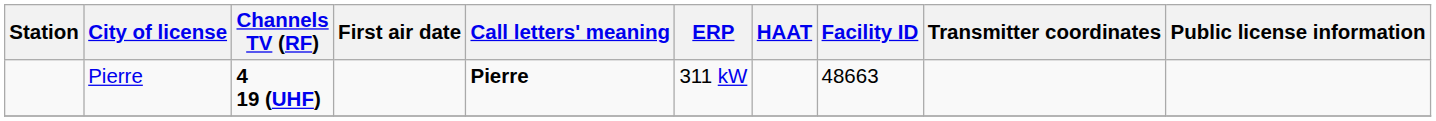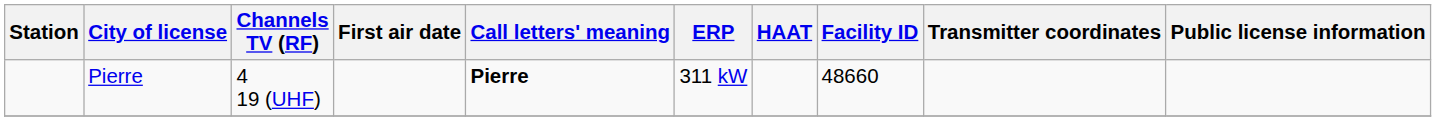(279, 87) bold -> (279, 87) normal
(850, 76) 48663 -> (850, 76) 48660
